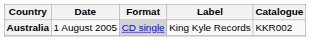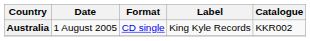(143, 28) lightgrey background -> (143, 28) no background
